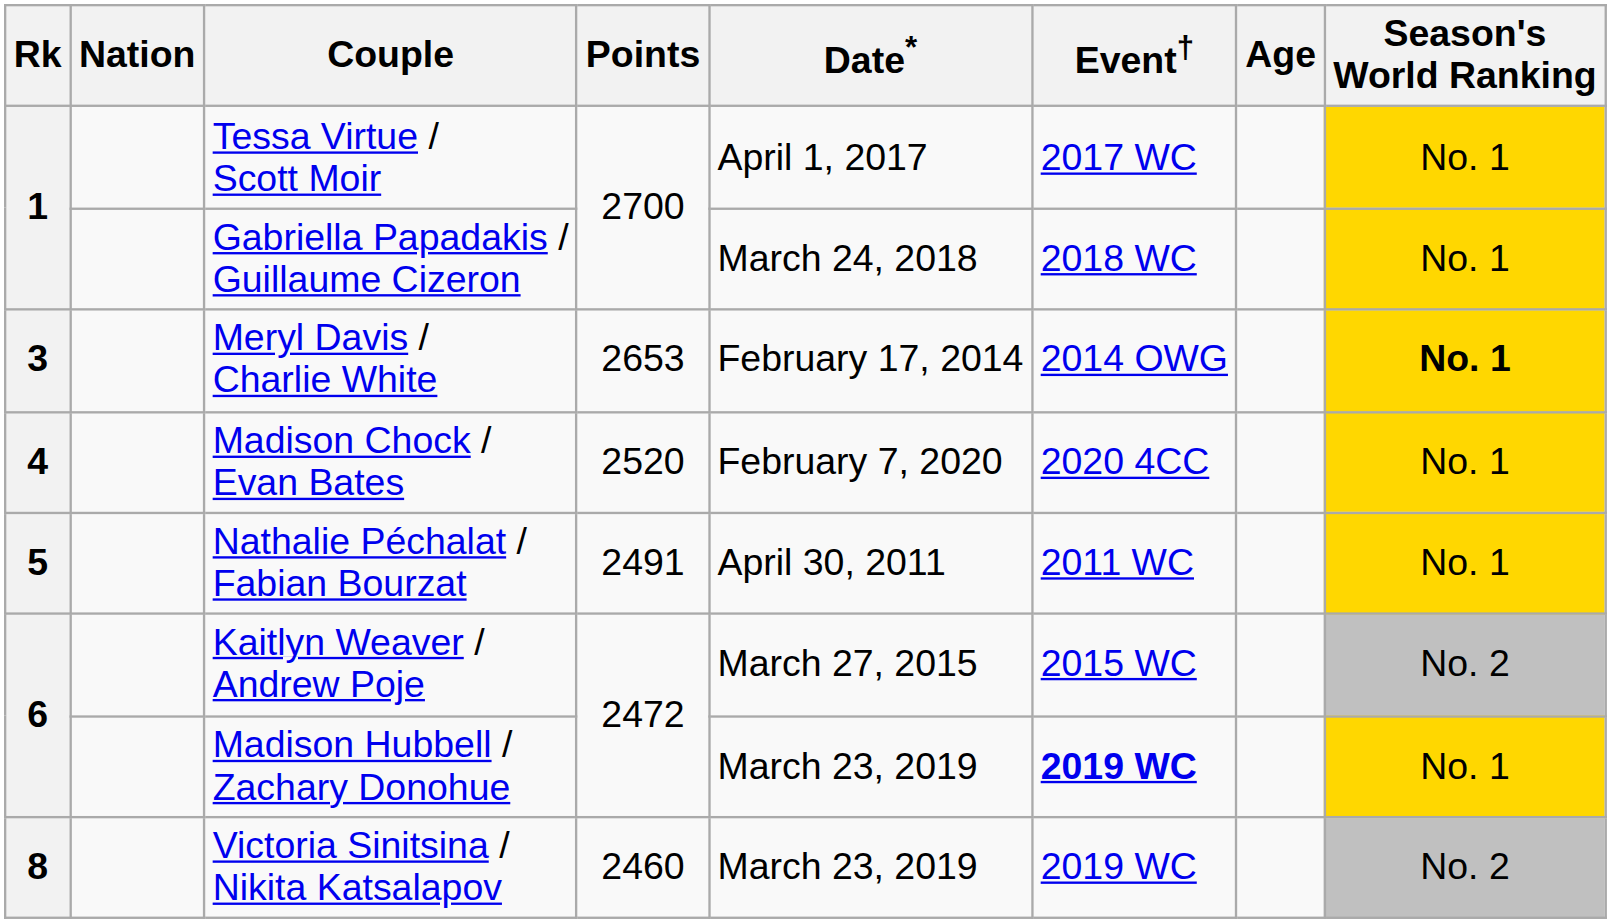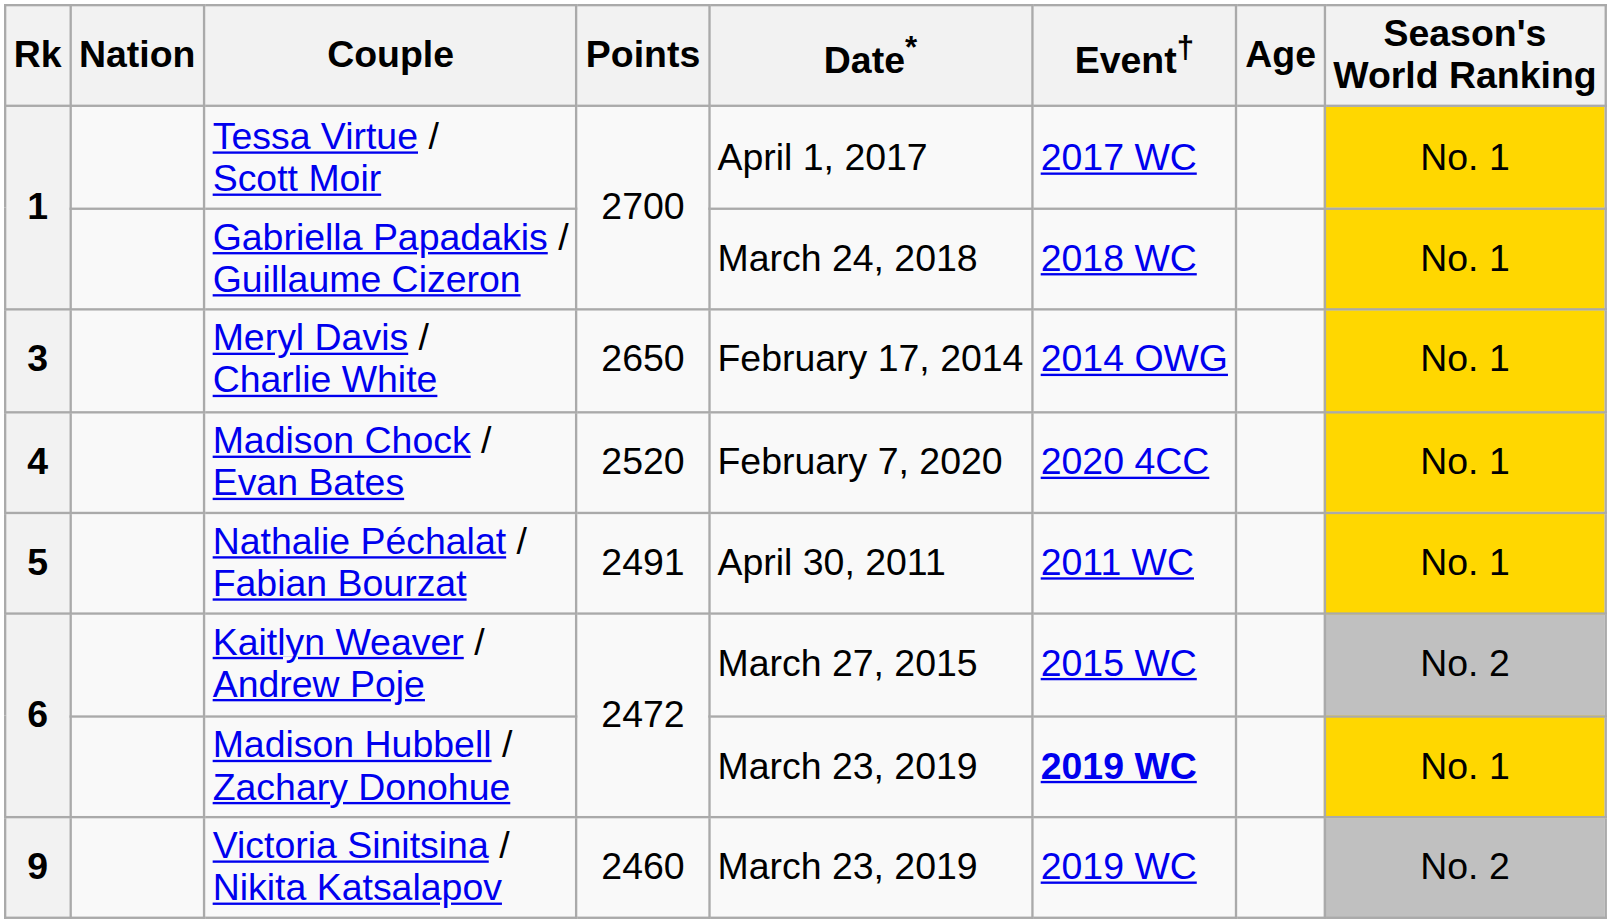(643, 359) 2653 -> (643, 359) 2650
(1465, 359) bold -> (1465, 359) normal
(38, 867) 8 -> (38, 867) 9
